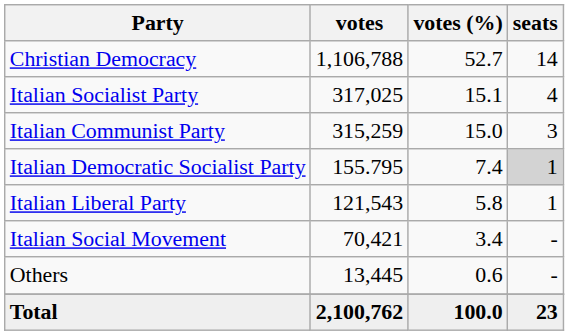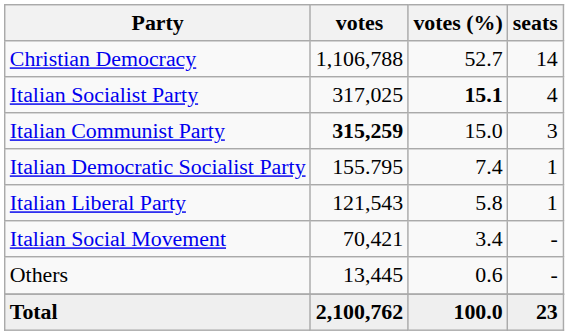(484, 94) normal -> (484, 94) bold
(368, 131) normal -> (368, 131) bold
(552, 167) lightgrey background -> (552, 167) no background
